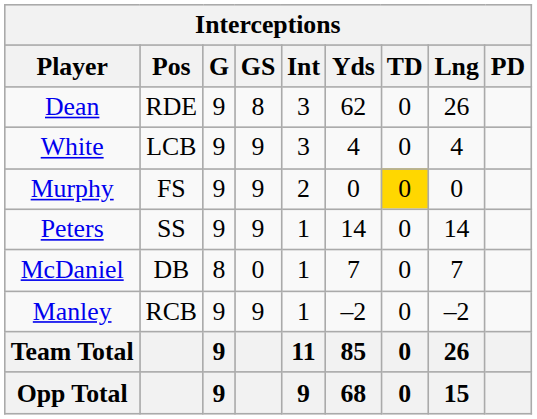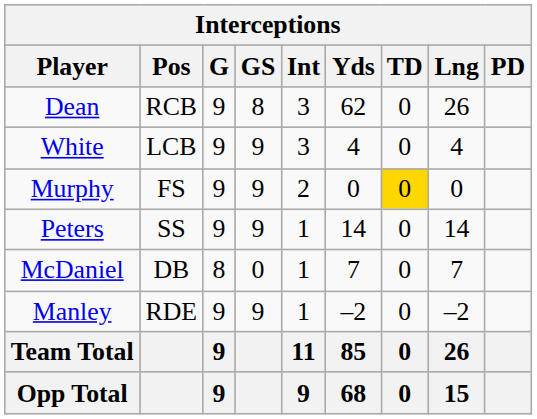(171, 106) RDE -> (171, 106) RCB
(171, 310) RCB -> (171, 310) RDE
